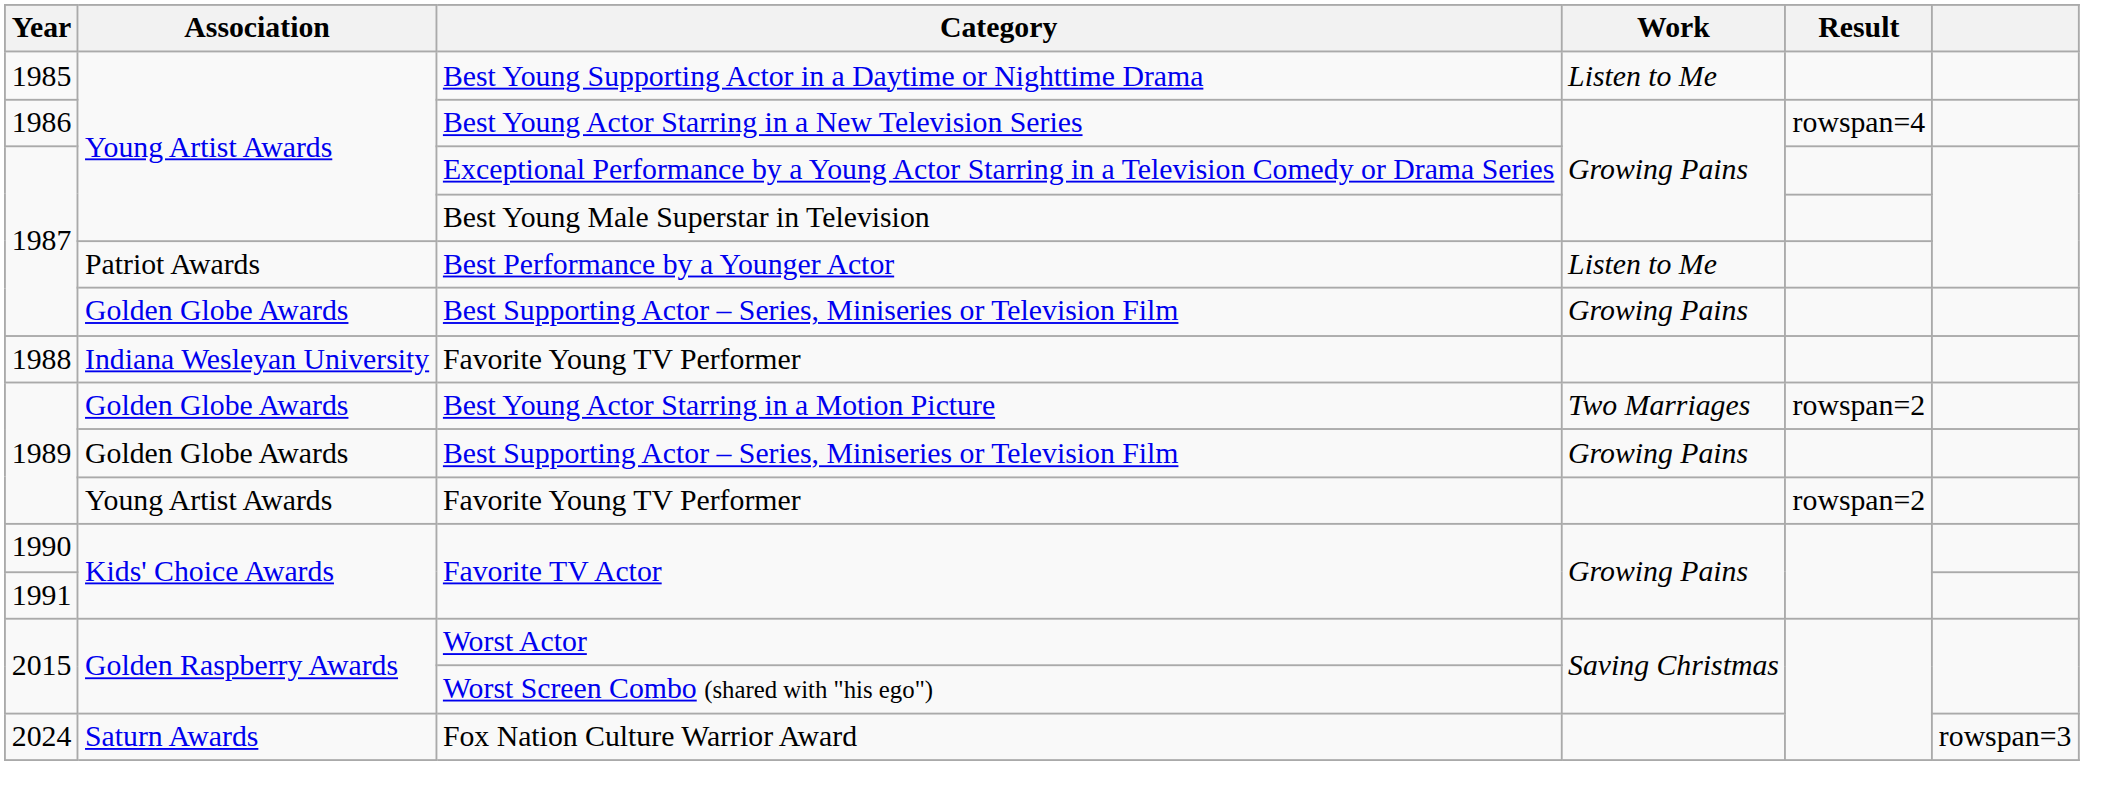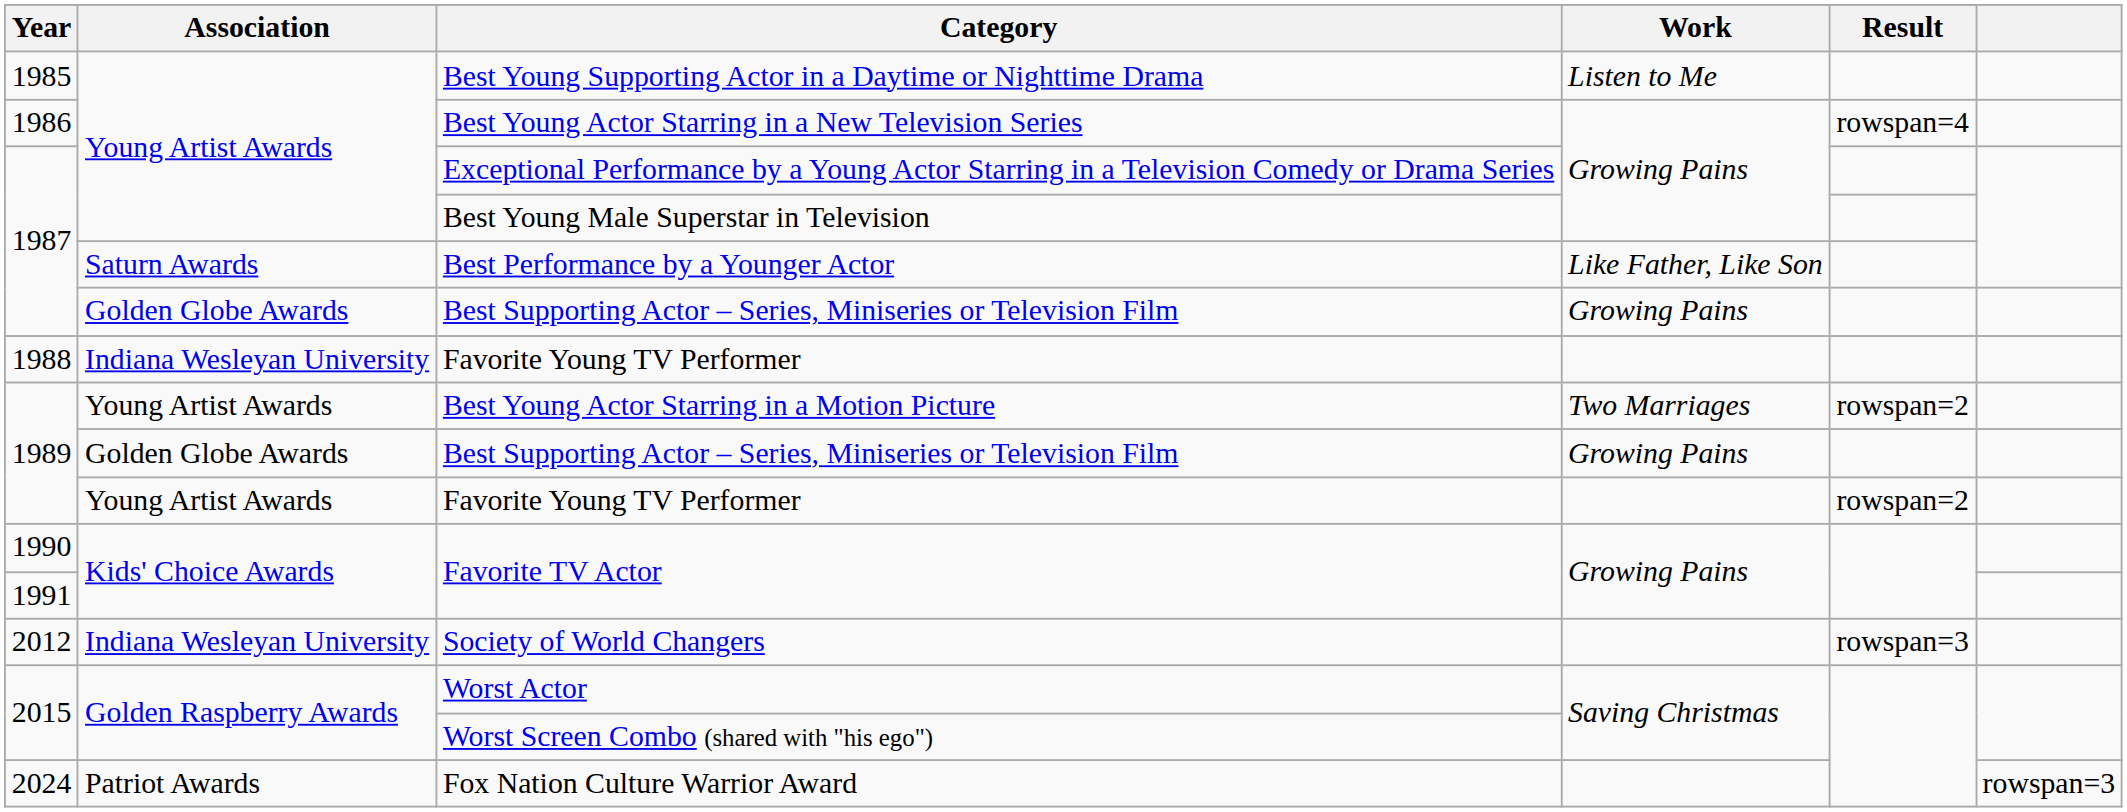(173, 264) Patriot Awards -> (172, 264) Saturn Awards
(1642, 264) Listen to Me -> (1695, 264) Like Father, Like Son
(217, 405) Golden Globe Awards -> (209, 405) Young Artist Awards
+ row: (42, 641)
(172, 736) Saturn Awards -> (173, 783) Patriot Awards
